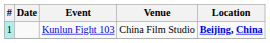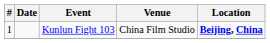(9, 30) paleturquoise background -> (9, 30) no background
